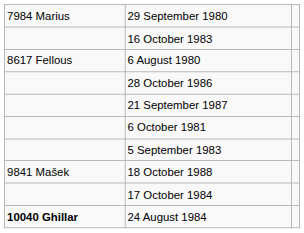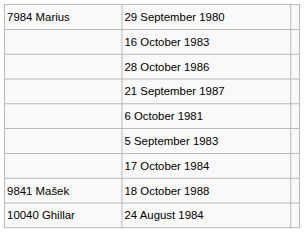- row: (164, 61)
rows swapped: (170, 194) <-> (170, 172)
(43, 217) bold -> (41, 216) normal
